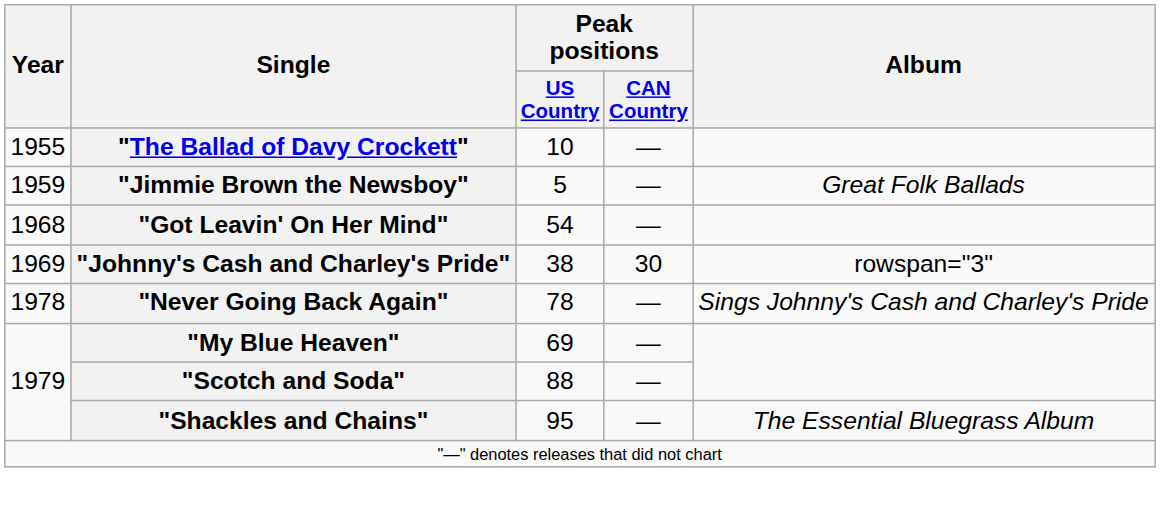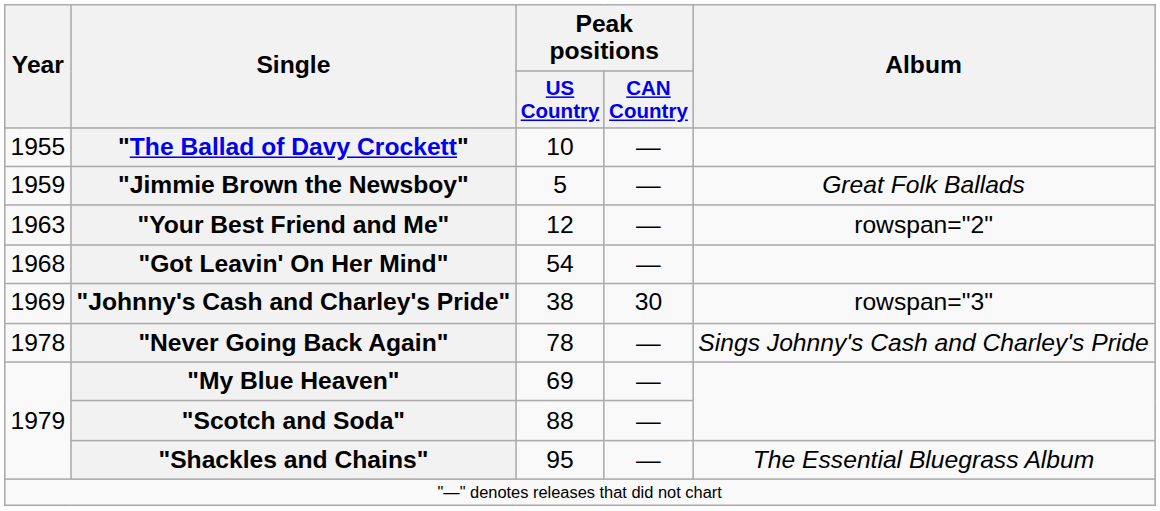+ row: (293, 224)
